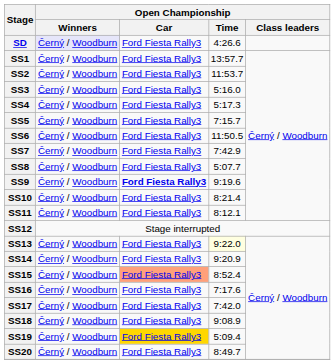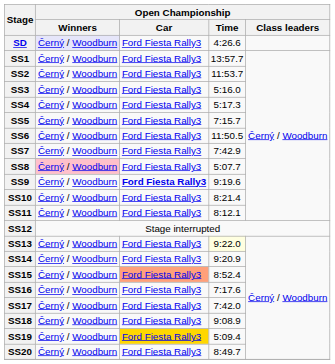(78, 166) no background -> (78, 166) pink background
